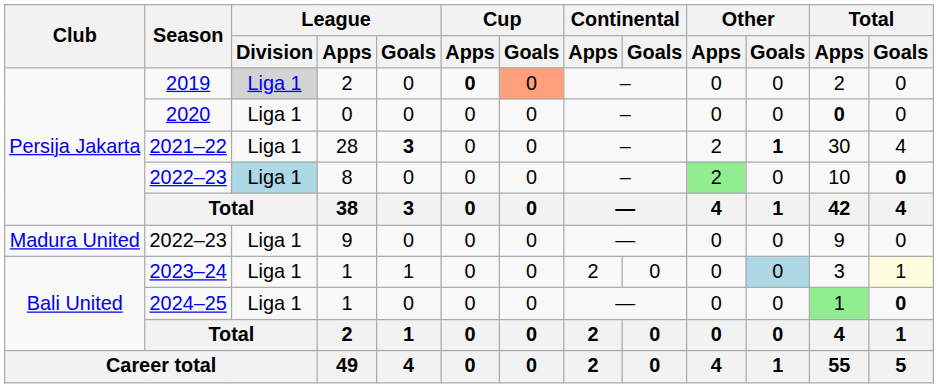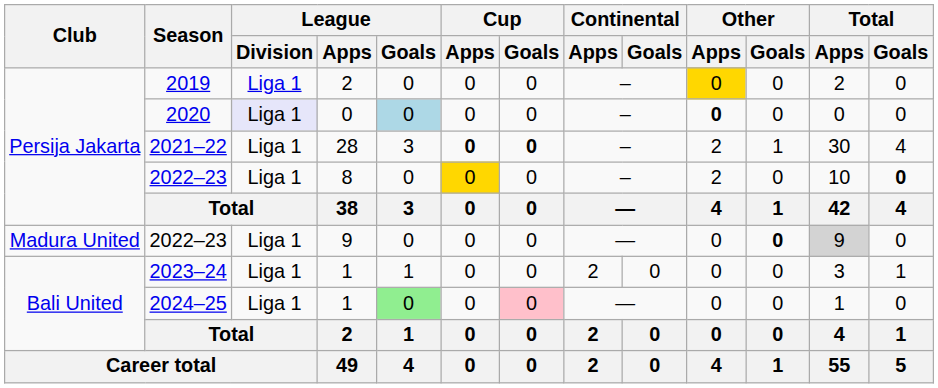(275, 83) lightgrey background -> (275, 83) no background
(470, 83) bold -> (470, 83) normal
(532, 83) lightsalmon background -> (532, 83) no background
(716, 83) no background -> (716, 83) gold background
(275, 114) no background -> (275, 114) lavender background
(409, 114) no background -> (409, 114) lightblue background
(716, 114) normal -> (716, 114) bold
(839, 114) bold -> (839, 114) normal
(409, 146) bold -> (409, 146) normal
(470, 146) normal -> (470, 146) bold
(532, 146) normal -> (532, 146) bold
(778, 146) bold -> (778, 146) normal
(275, 177) lightblue background -> (275, 177) no background
(470, 177) no background -> (470, 177) gold background
(716, 177) lightgreen background -> (716, 177) no background
(778, 240) normal -> (778, 240) bold
(839, 240) no background -> (839, 240) lightgrey background
(778, 271) lightblue background -> (778, 271) no background
(901, 271) lightyellow background -> (901, 271) no background
(409, 303) no background -> (409, 303) lightgreen background
(532, 303) no background -> (532, 303) pink background
(839, 303) lightgreen background -> (839, 303) no background
(901, 303) bold -> (901, 303) normal
